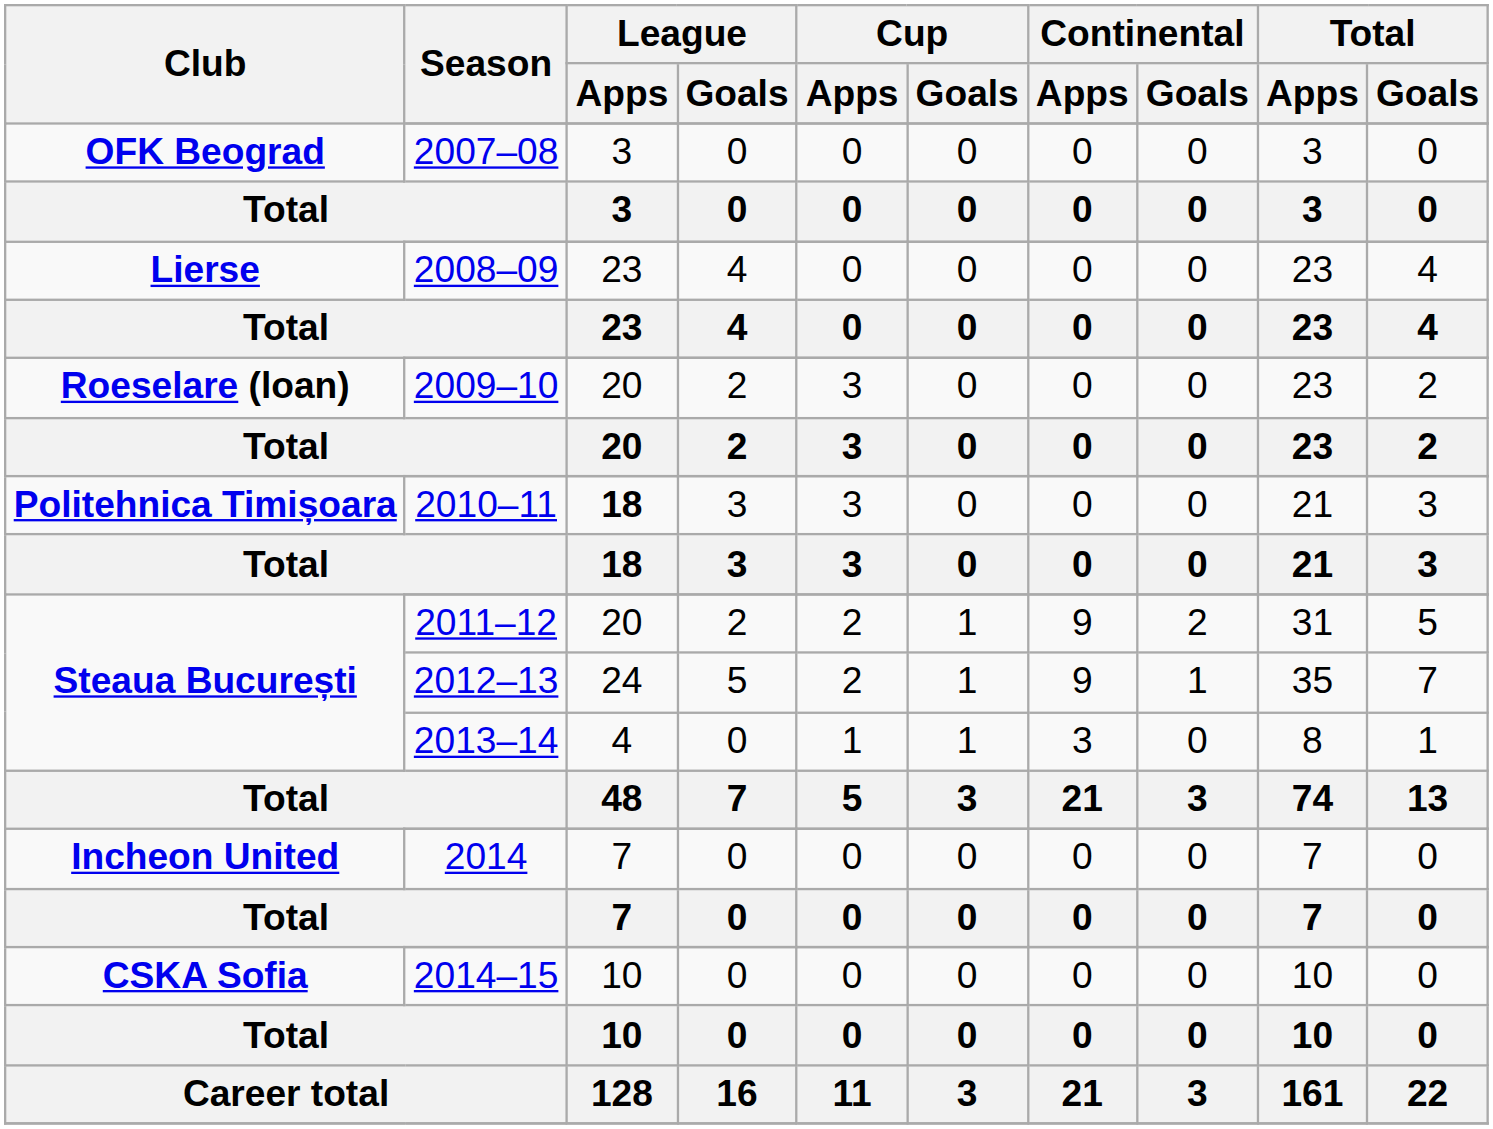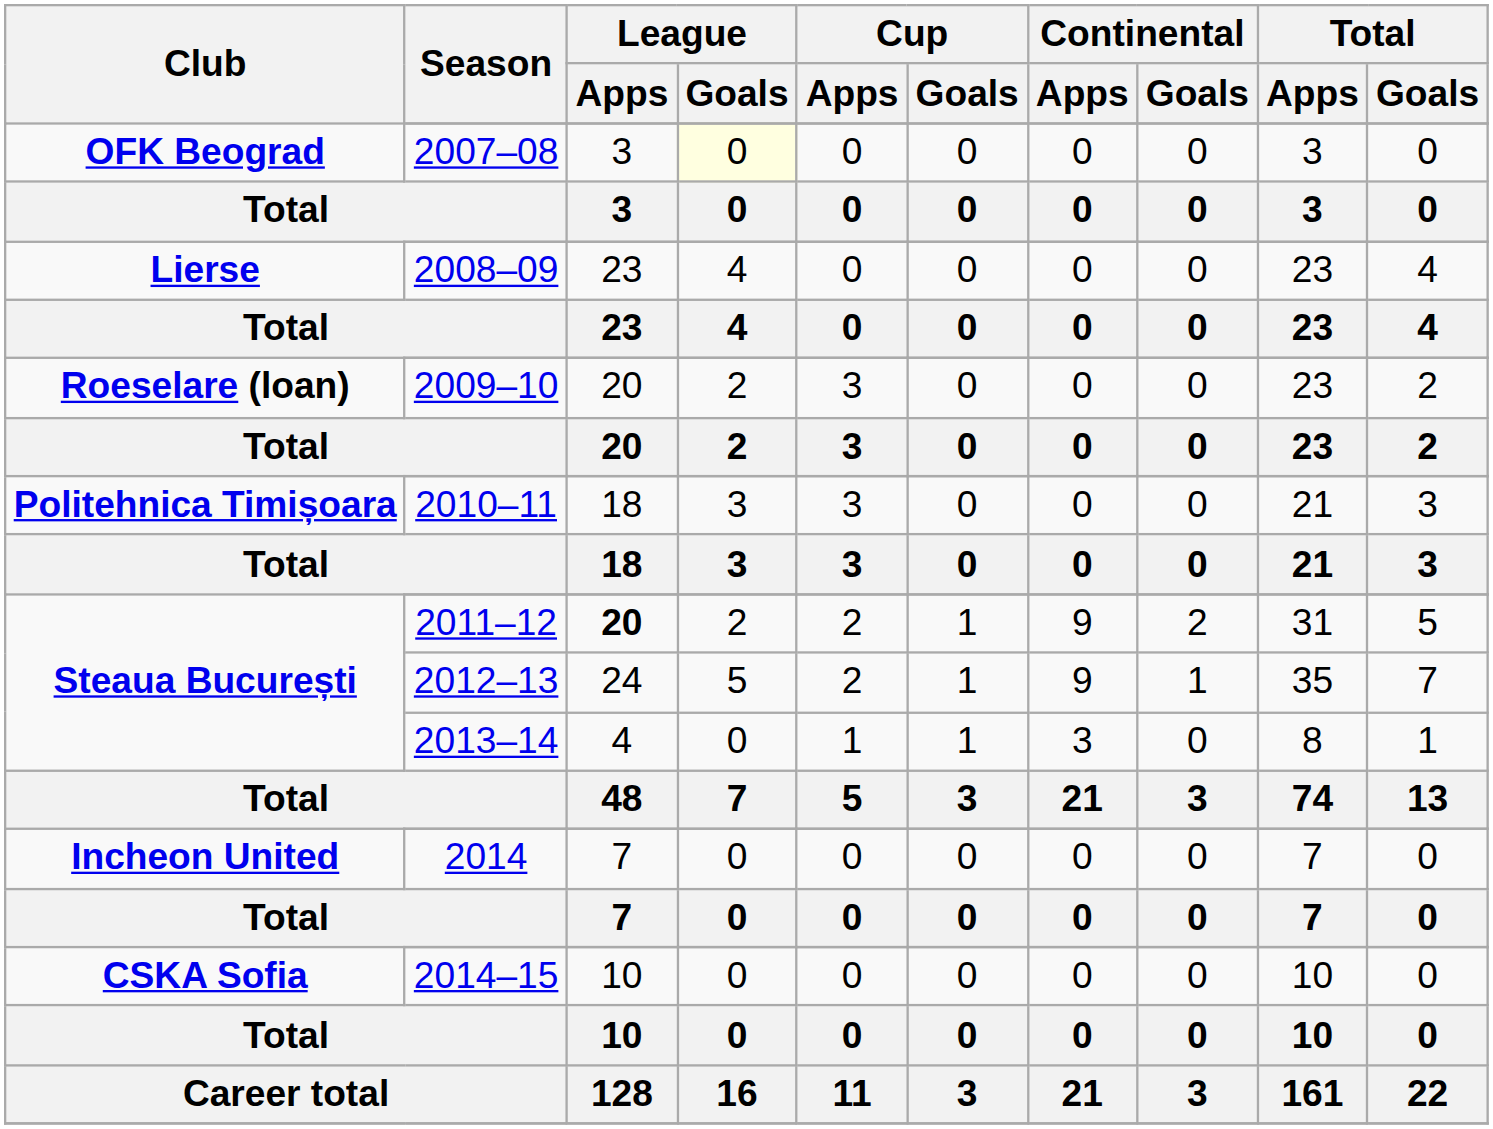(737, 151) no background -> (737, 151) lightyellow background
(622, 504) bold -> (622, 504) normal
(622, 622) normal -> (622, 622) bold
